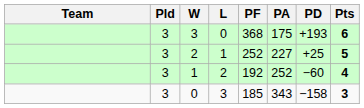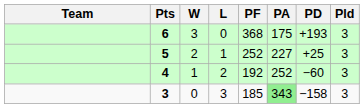columns swapped: (165, 14) <-> (345, 14)
(282, 93) no background -> (282, 93) lightgreen background
